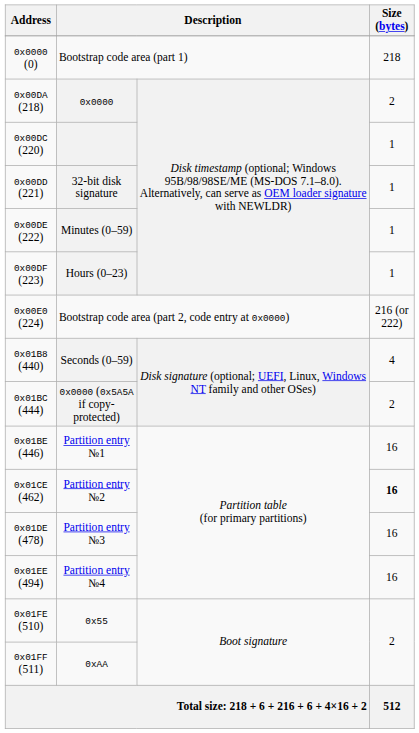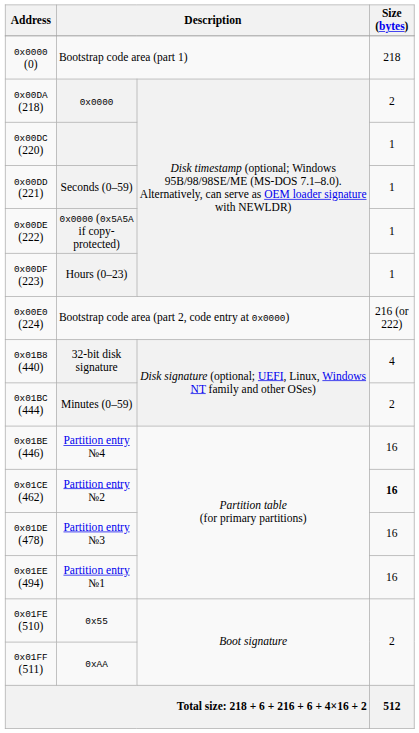(97, 187) 32-bit disk signature -> (97, 187) Seconds (0–59)
(97, 230) Minutes (0–59) -> (97, 231) 0x0000 (0x5A5A if copy-protected)
(97, 360) Seconds (0–59) -> (97, 361) 32-bit disk signature
(97, 403) 0x0000 (0x5A5A if copy-protected) -> (97, 404) Minutes (0–59)
(97, 447) Partition entry №1 -> (97, 447) Partition entry №4
(97, 577) Partition entry №4 -> (97, 577) Partition entry №1
